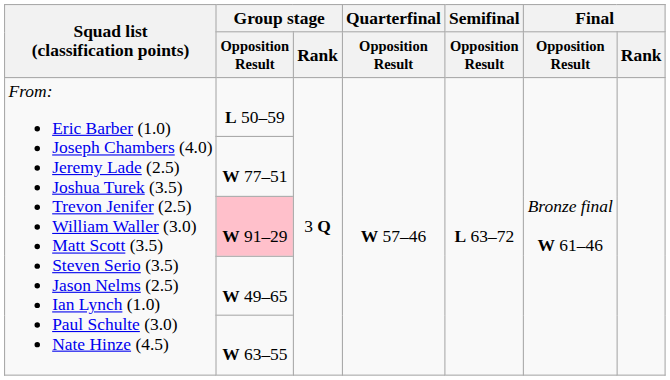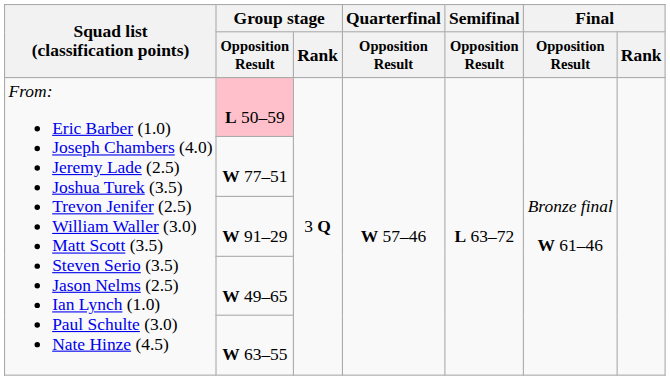(255, 116) no background -> (255, 116) pink background
(255, 236) pink background -> (255, 236) no background
